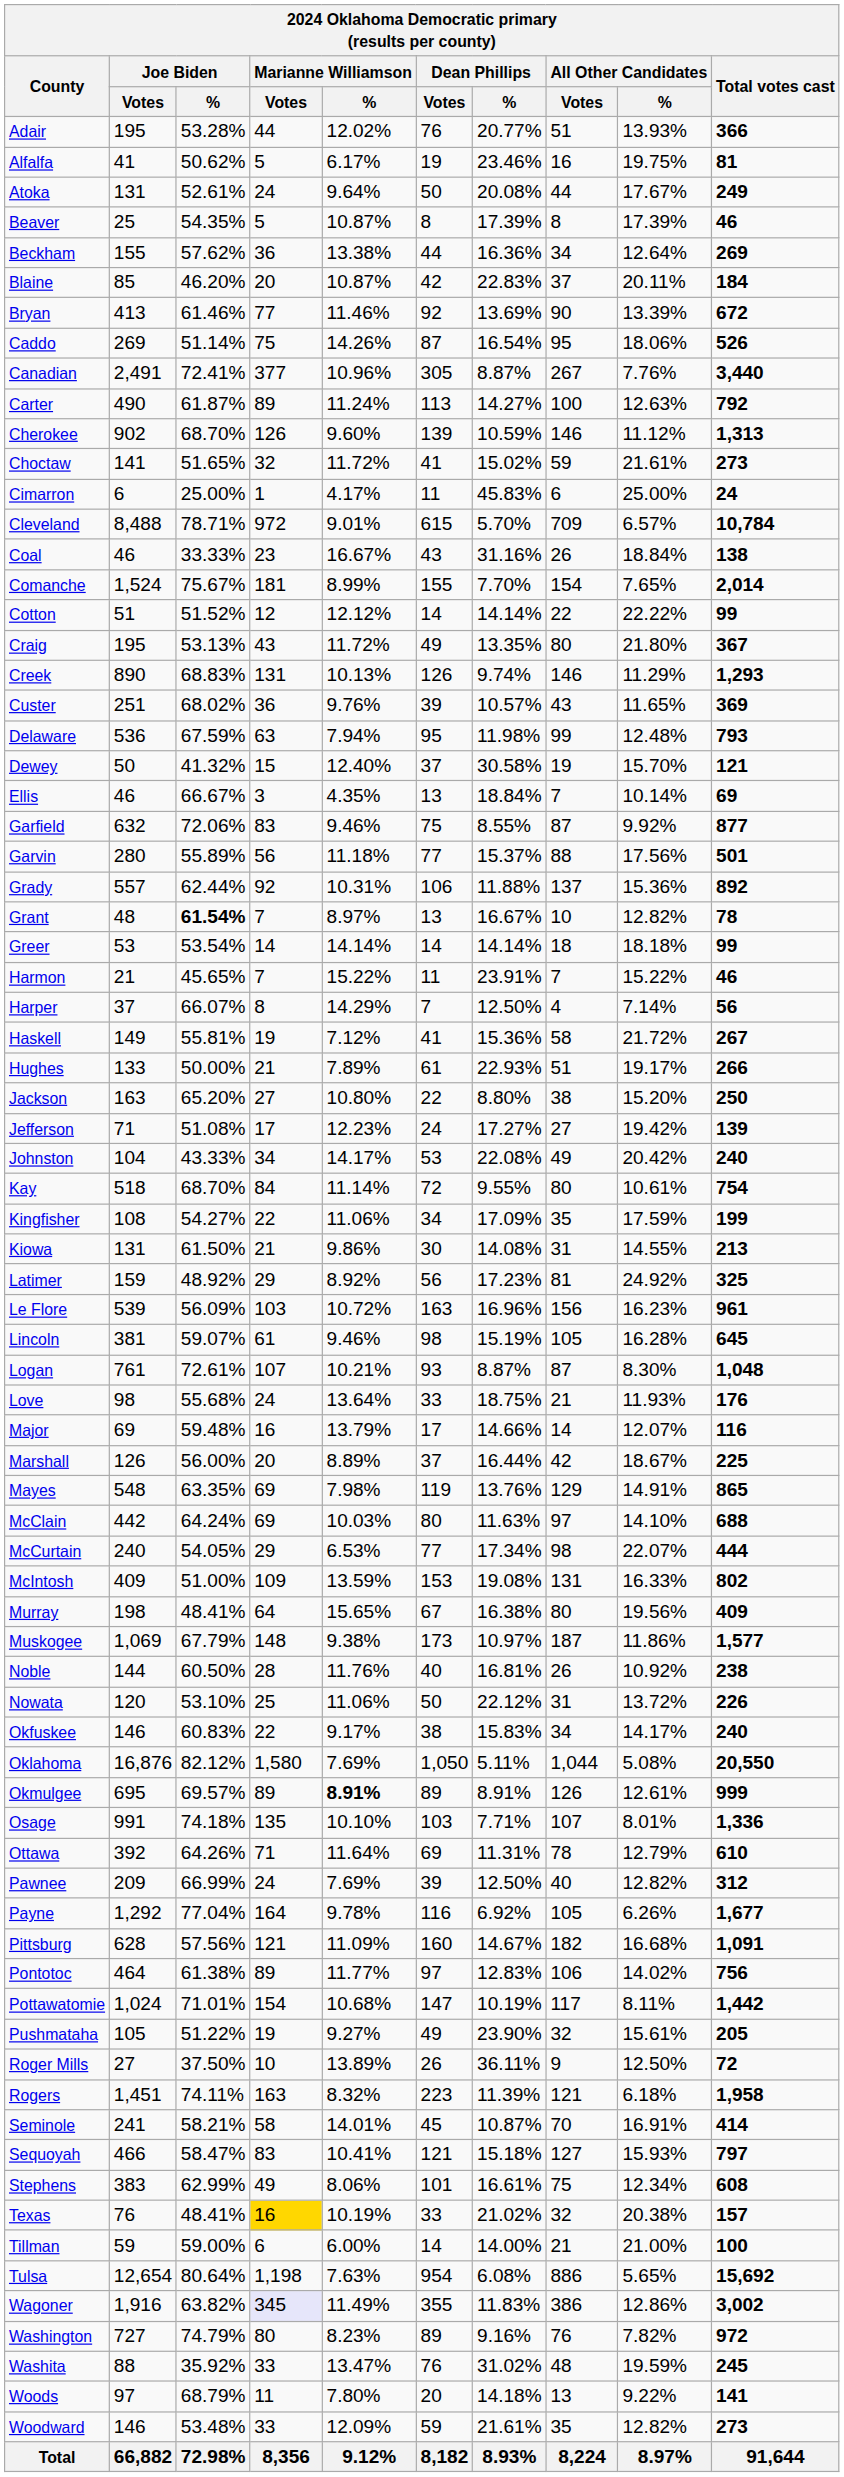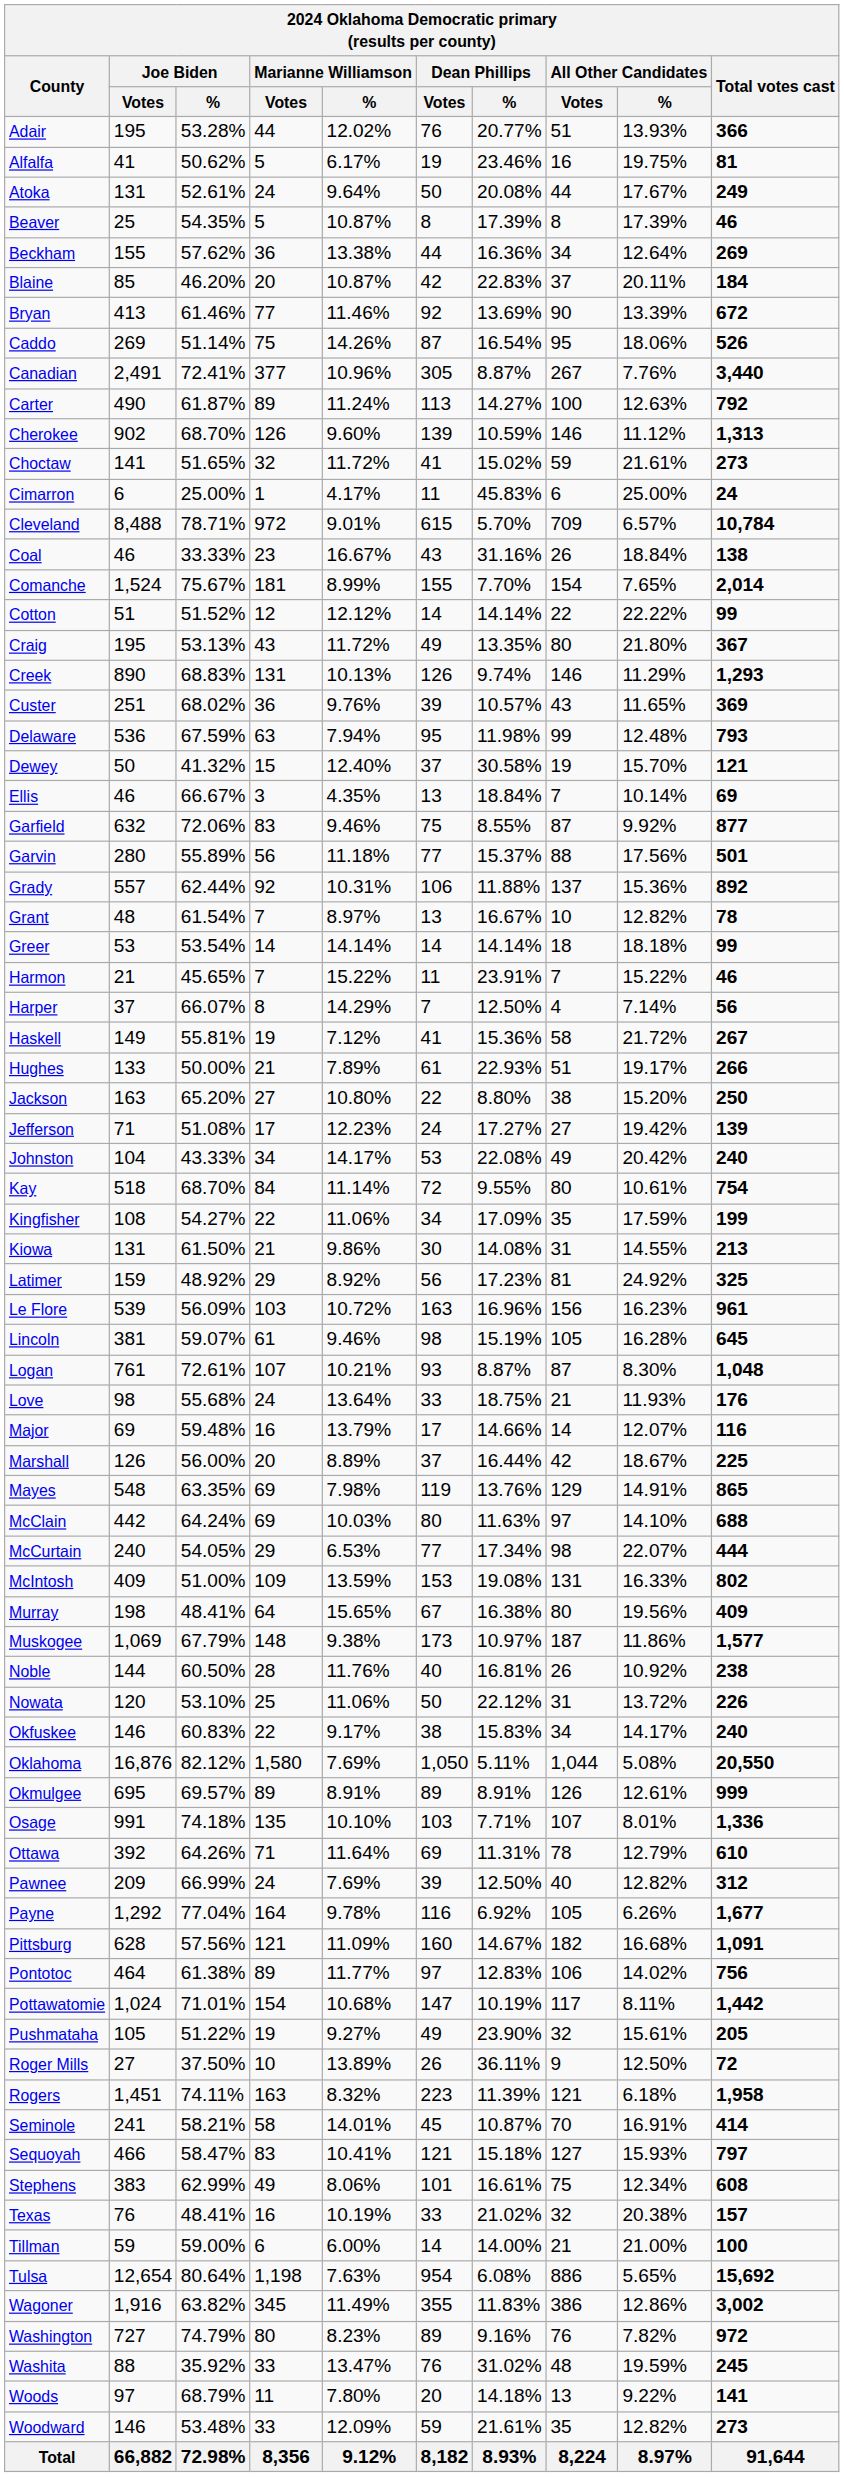(213, 916) bold -> (213, 916) normal
(354, 1792) bold -> (354, 1792) normal
(265, 2215) gold background -> (265, 2215) no background
(270, 2305) lavender background -> (270, 2305) no background
